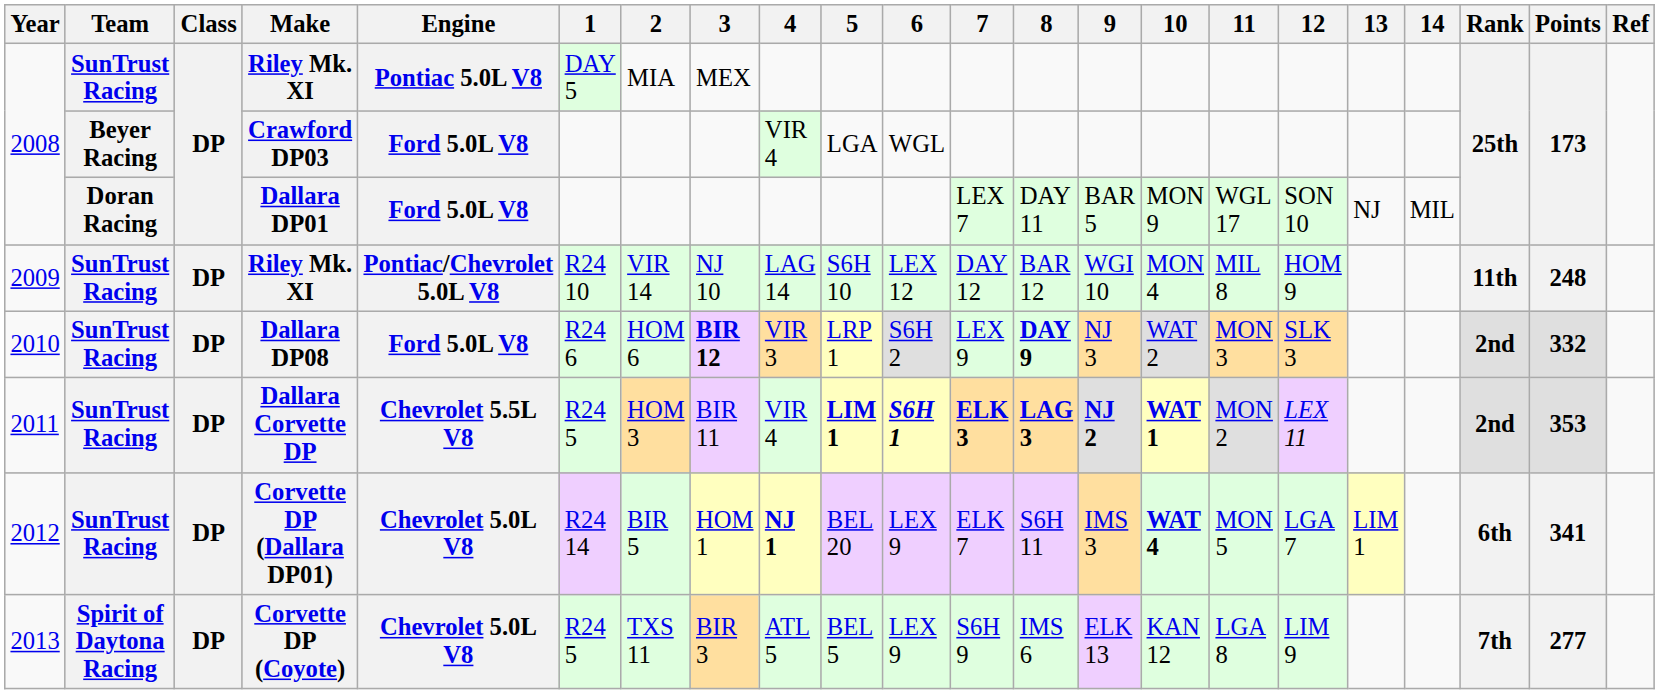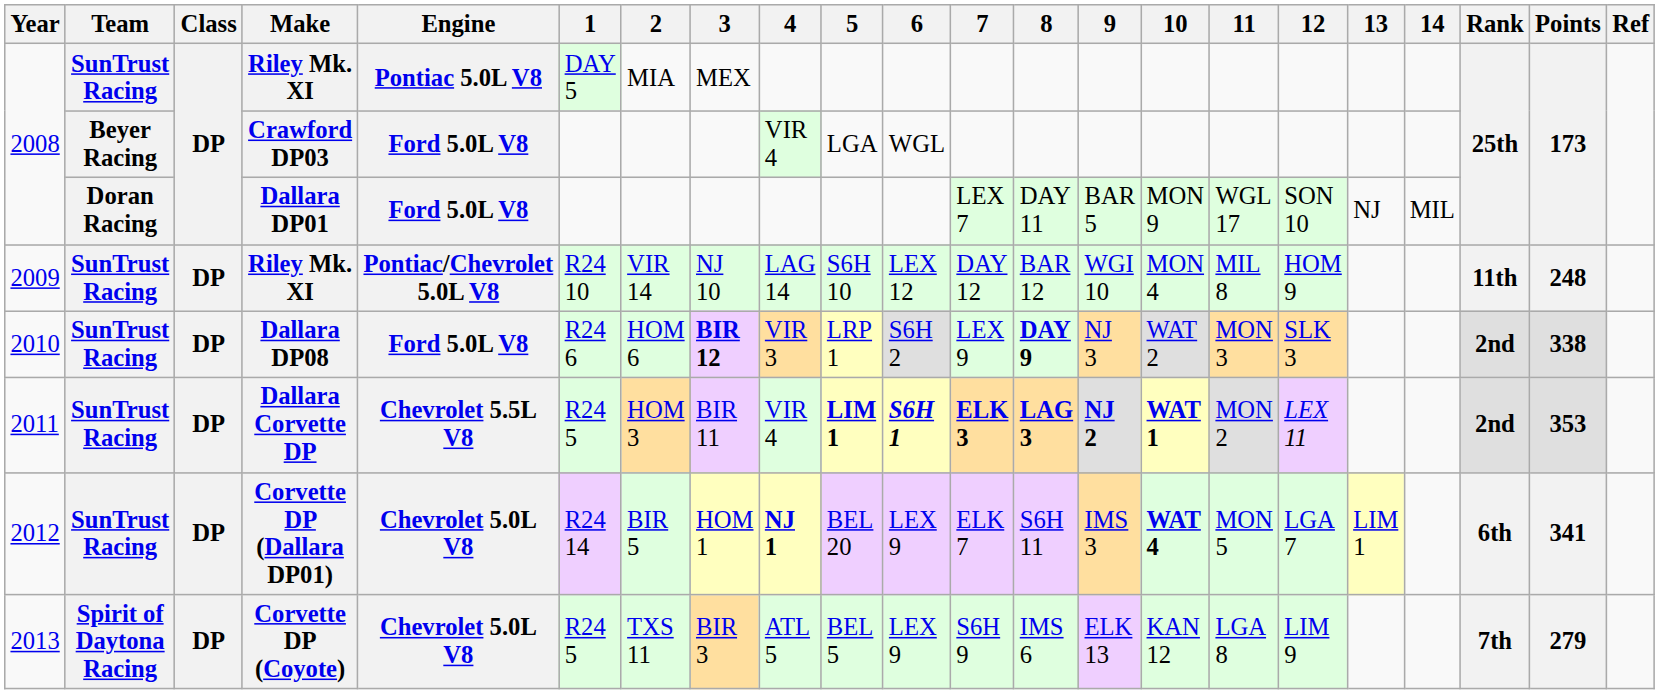(1568, 344) 332 -> (1568, 344) 338
(1568, 641) 277 -> (1568, 641) 279
